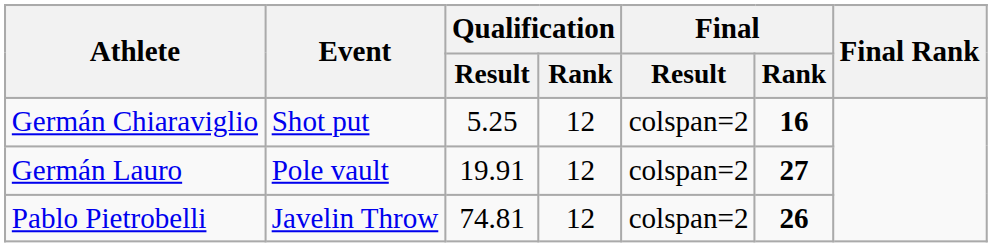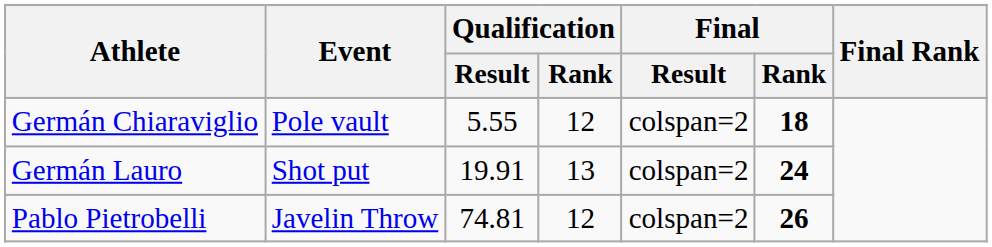(321, 122) Shot put -> (330, 122) Pole vault
(492, 122) 5.25 -> (492, 122) 5.55
(794, 122) 16 -> (794, 122) 18
(330, 170) Pole vault -> (321, 170) Shot put
(581, 170) 12 -> (581, 170) 13
(794, 170) 27 -> (794, 170) 24
